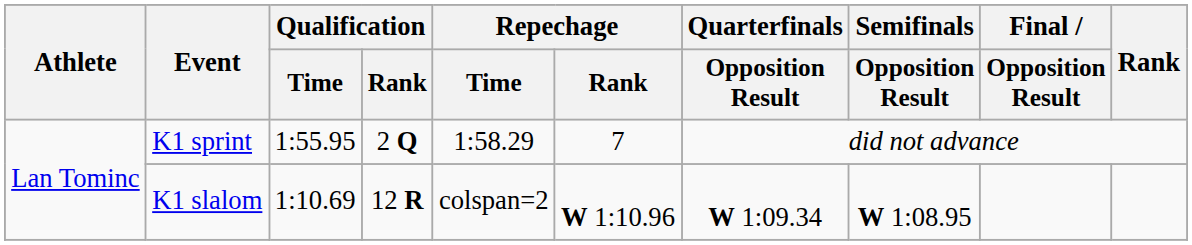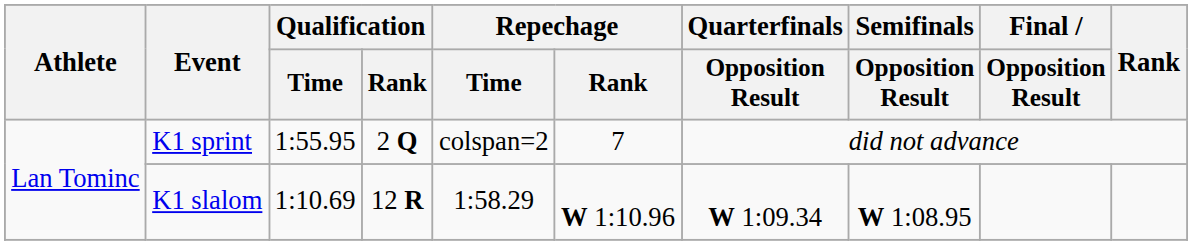(494, 141) 1:58.29 -> (494, 141) colspan=2
(494, 201) colspan=2 -> (494, 201) 1:58.29
